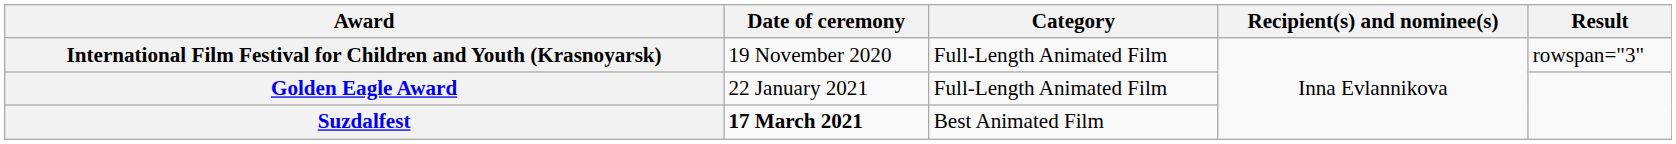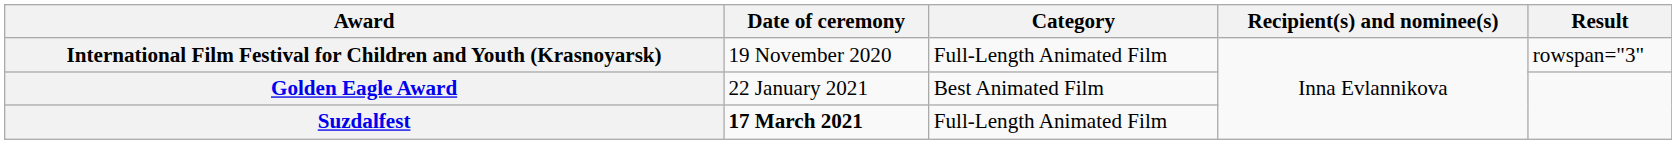(1051, 88) Full-Length Animated Film -> (1019, 88) Best Animated Film
(1019, 121) Best Animated Film -> (1051, 121) Full-Length Animated Film
